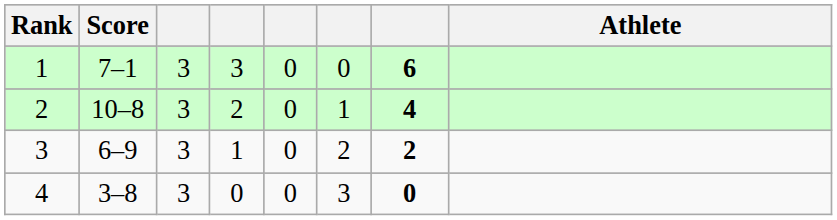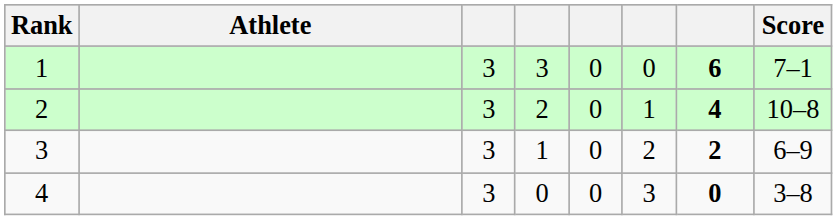columns swapped: (640, 25) <-> (118, 25)
